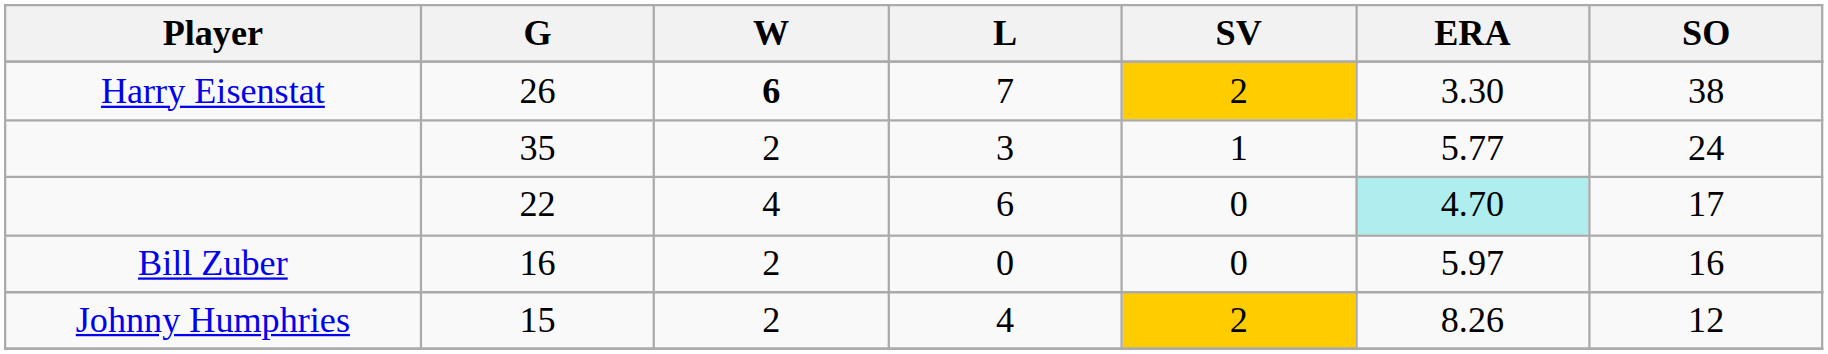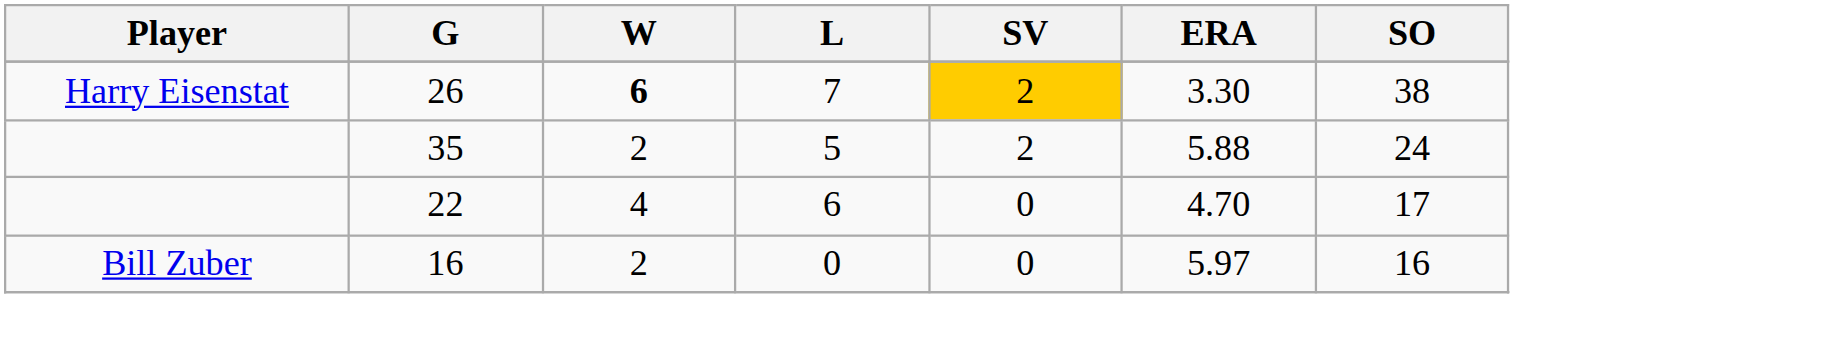(1005, 147) 3 -> (832, 147) 5
(1239, 147) 1 -> (1025, 147) 2
(1472, 147) 5.77 -> (1219, 147) 5.88
(1472, 205) paleturquoise background -> (1219, 205) no background
- row: (537, 319)
